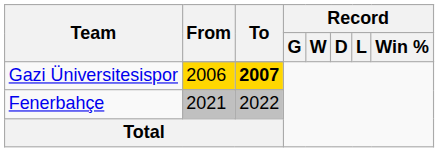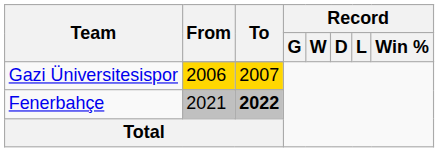(259, 75) bold -> (259, 75) normal
(259, 103) normal -> (259, 103) bold
